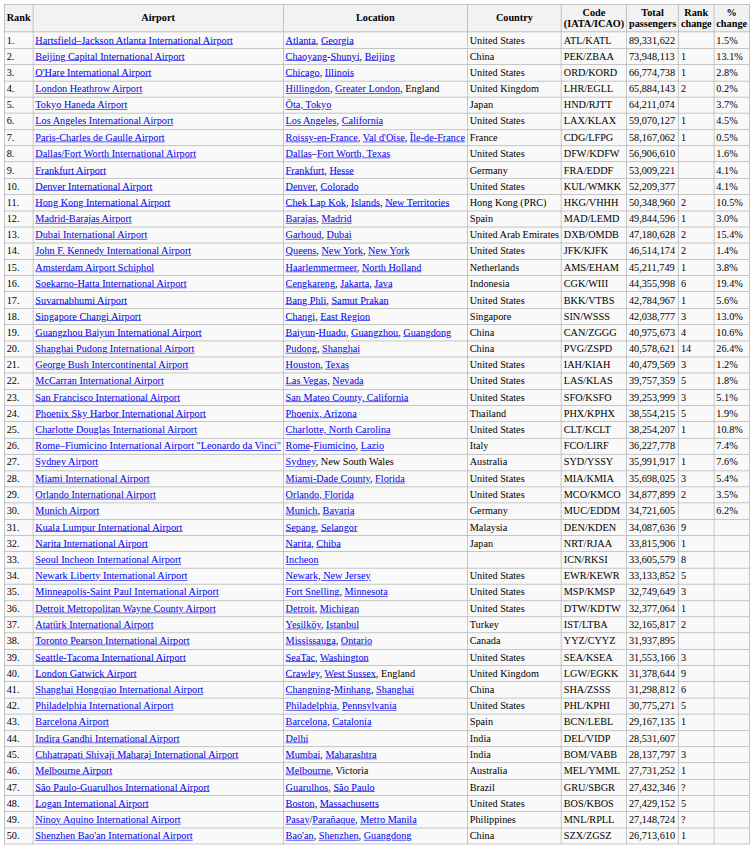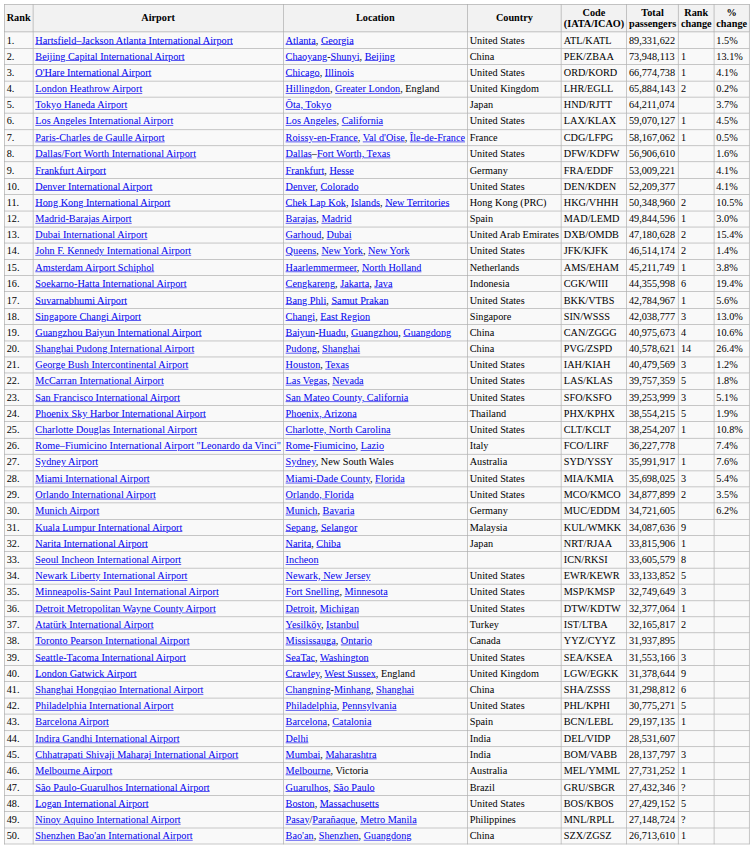(727, 72) 2.8% -> (727, 72) 4.1%
(592, 186) KUL/WMKK -> (590, 186) DEN/KDEN
(590, 527) DEN/KDEN -> (592, 527) KUL/WMKK
(652, 722) 29,167,135 -> (652, 722) 29,197,135
